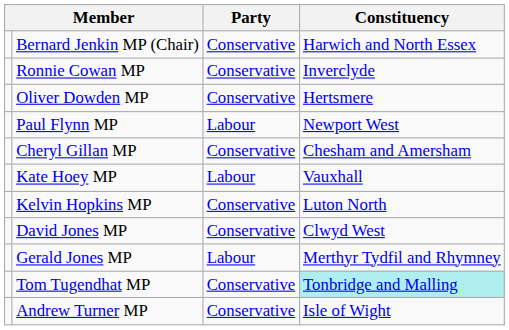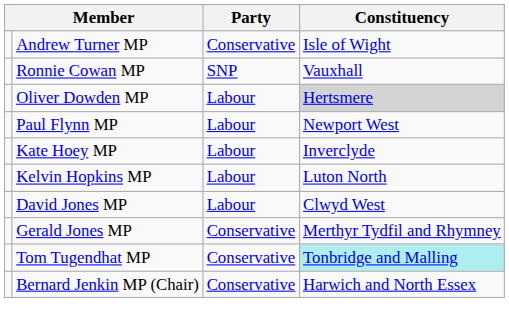rows swapped: (108, 44) <-> (82, 310)
(251, 71) Conservative -> (222, 71) SNP
(339, 71) Inverclyde -> (333, 71) Vauxhall
(251, 97) Conservative -> (231, 97) Labour
(338, 97) no background -> (338, 97) lightgrey background
- row: (76, 151)
(333, 177) Vauxhall -> (339, 151) Inverclyde
(251, 204) Conservative -> (231, 177) Labour
(251, 230) Conservative -> (231, 204) Labour
(231, 257) Labour -> (251, 230) Conservative
